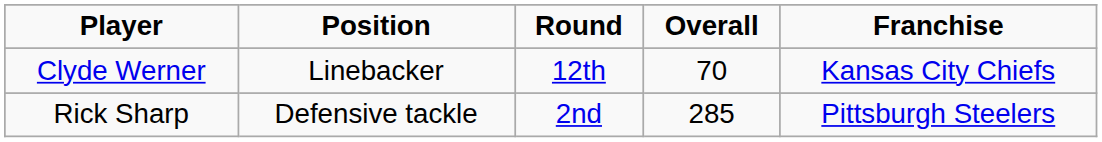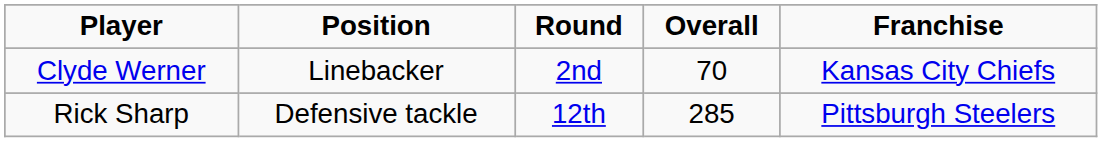(579, 70) 12th -> (579, 70) 2nd
(579, 114) 2nd -> (579, 114) 12th
